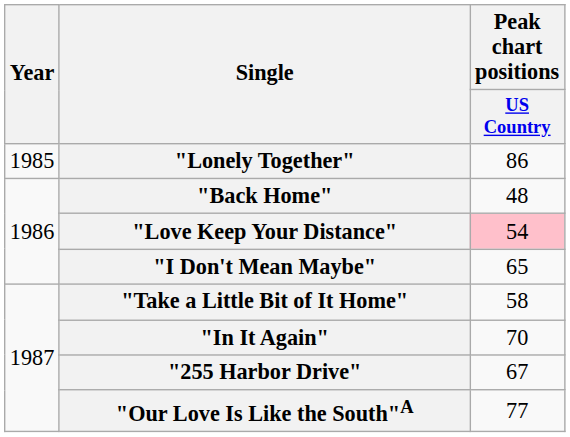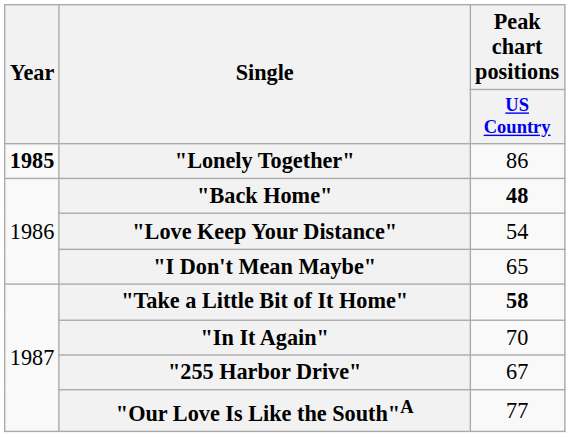(32, 160) normal -> (32, 160) bold
(517, 195) normal -> (517, 195) bold
(517, 231) pink background -> (517, 231) no background
(517, 301) normal -> (517, 301) bold
